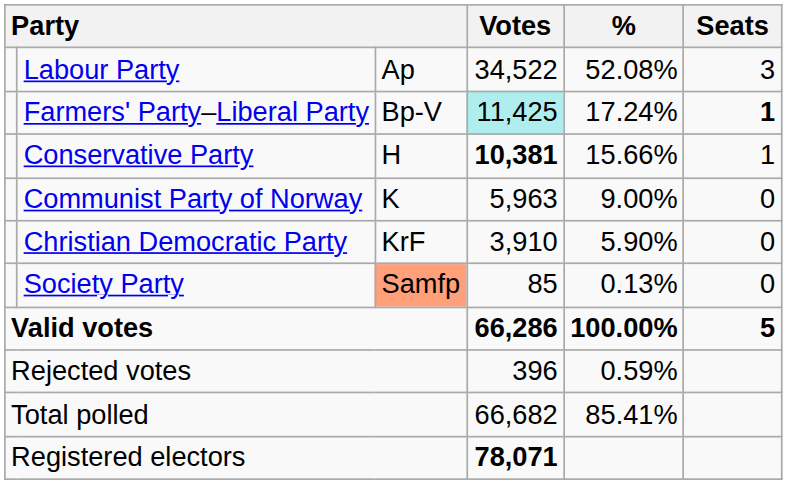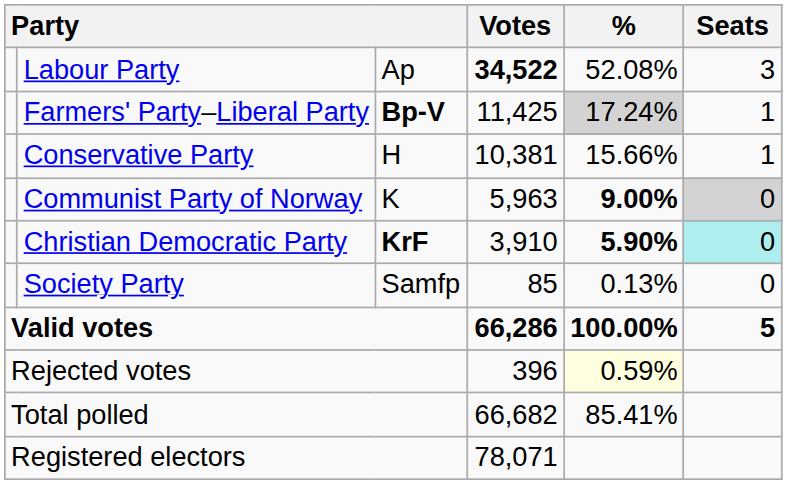(516, 69) normal -> (516, 69) bold
(412, 112) normal -> (413, 112) bold
(517, 112) paleturquoise background -> (517, 112) no background
(631, 112) no background -> (631, 112) lightgrey background
(768, 112) bold -> (768, 112) normal
(516, 155) bold -> (516, 155) normal
(639, 198) normal -> (639, 198) bold
(768, 198) no background -> (768, 198) lightgrey background
(403, 241) normal -> (405, 241) bold
(639, 241) normal -> (639, 241) bold
(768, 241) no background -> (768, 241) paleturquoise background
(421, 284) lightsalmon background -> (421, 284) no background
(639, 371) no background -> (639, 371) lightyellow background
(516, 457) bold -> (516, 457) normal
